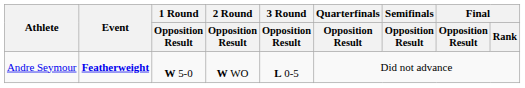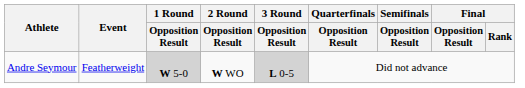(115, 67) bold -> (113, 67) normal
(179, 74) no background -> (174, 74) lightgrey background
(287, 74) no background -> (282, 74) lightgrey background
